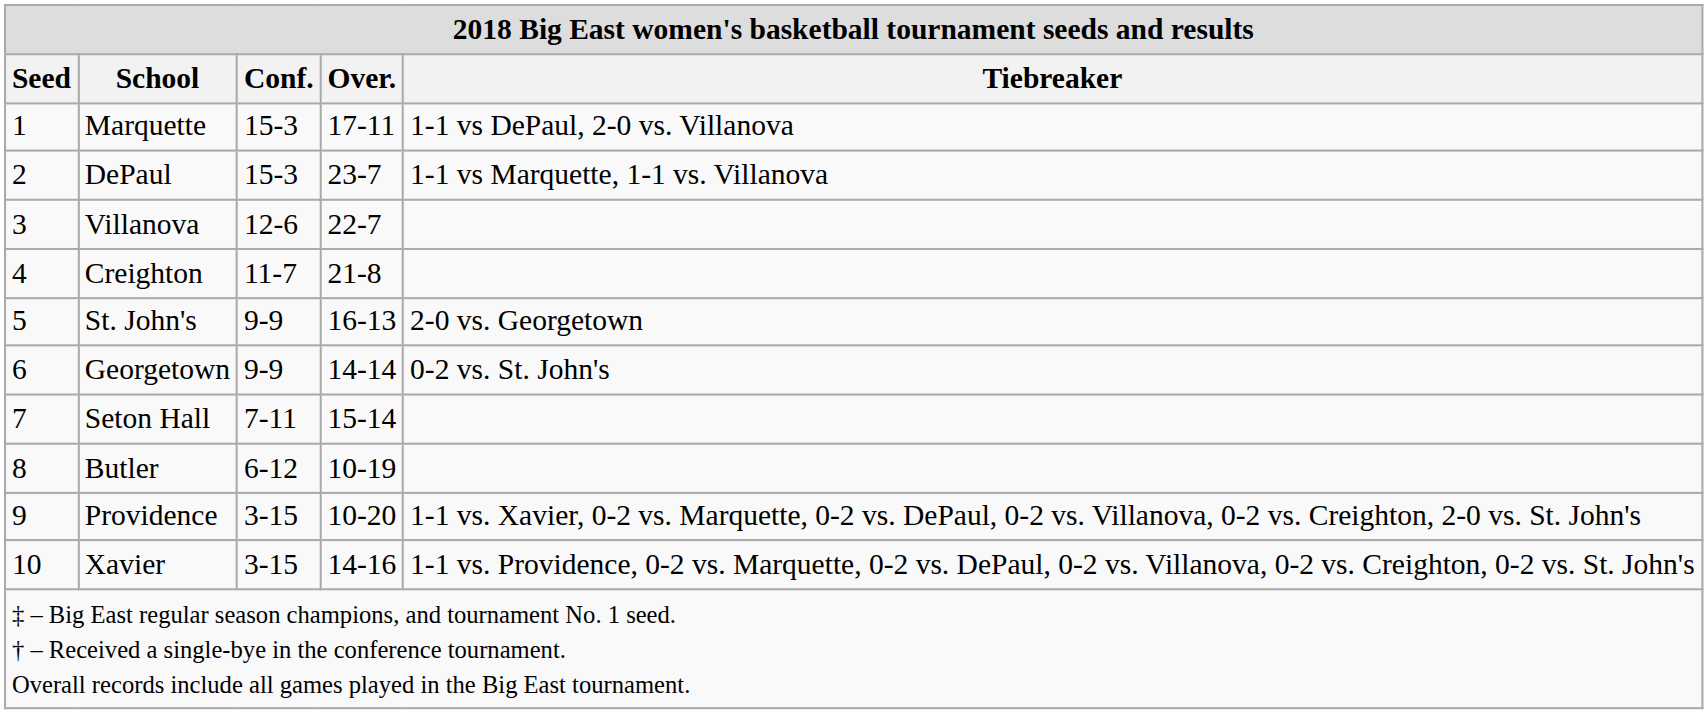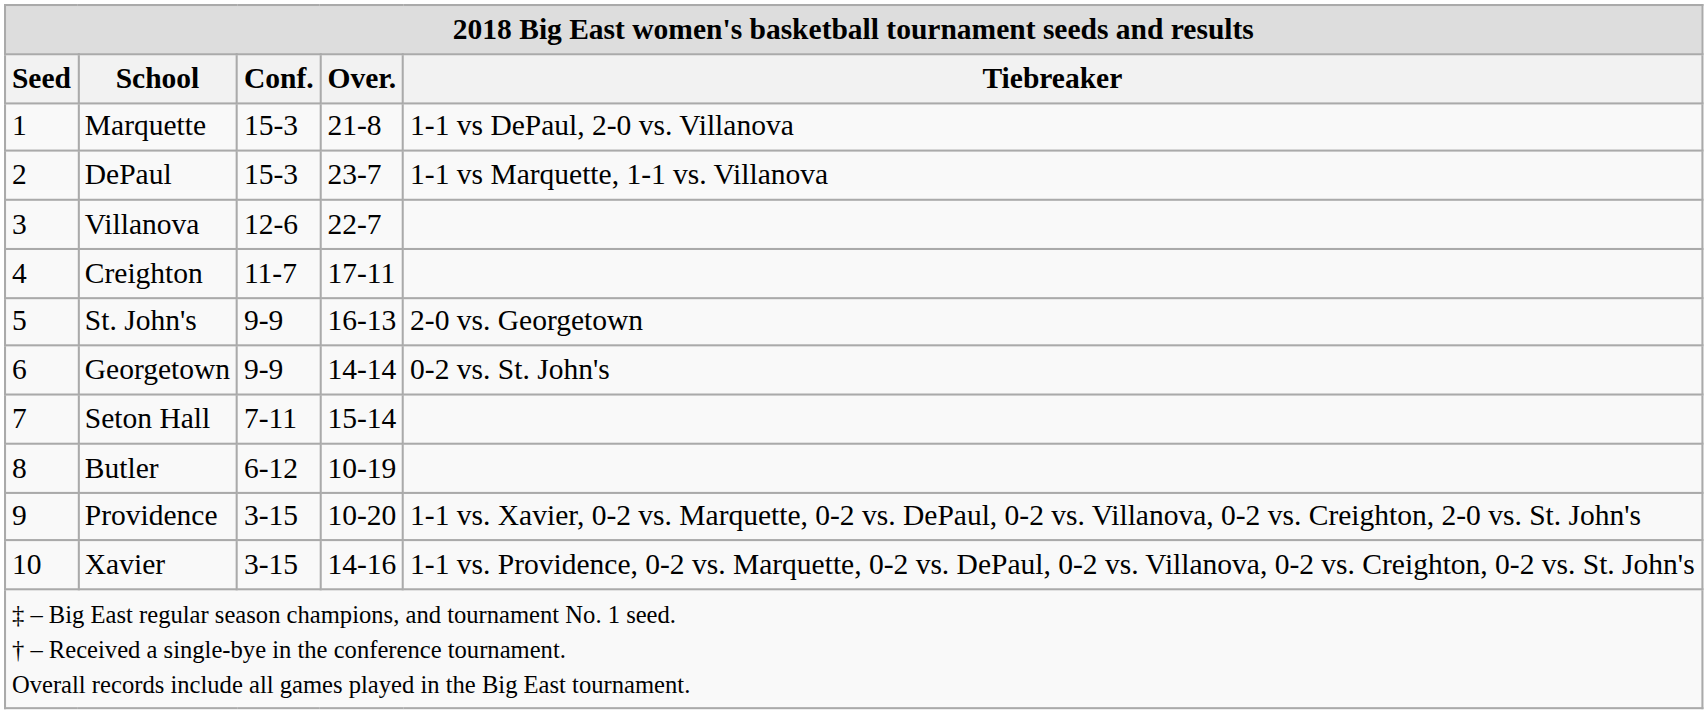(361, 126) 17-11 -> (355, 126) 21-8
(355, 272) 21-8 -> (361, 272) 17-11
